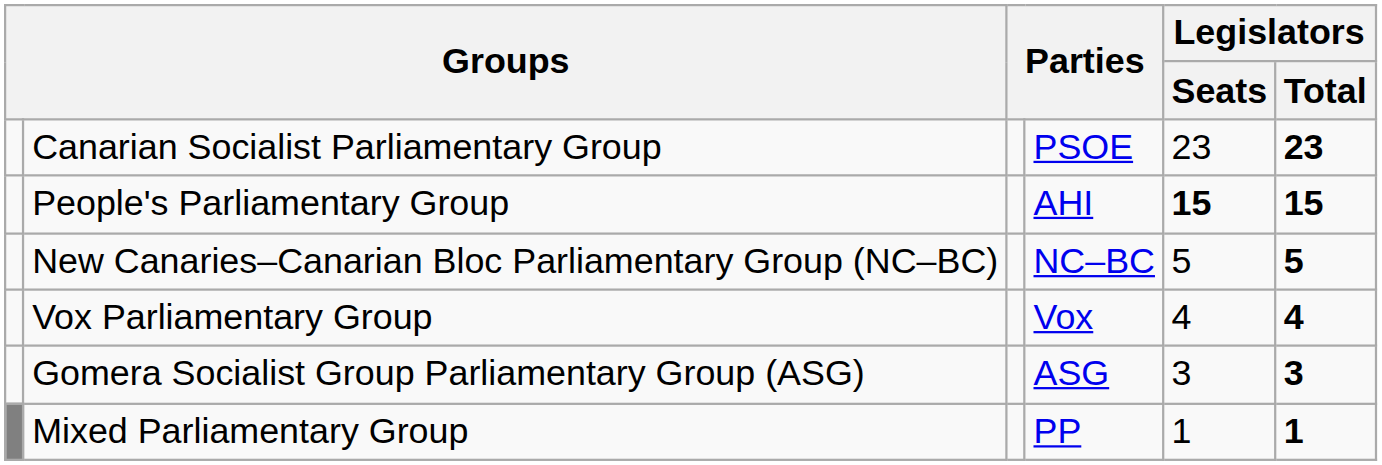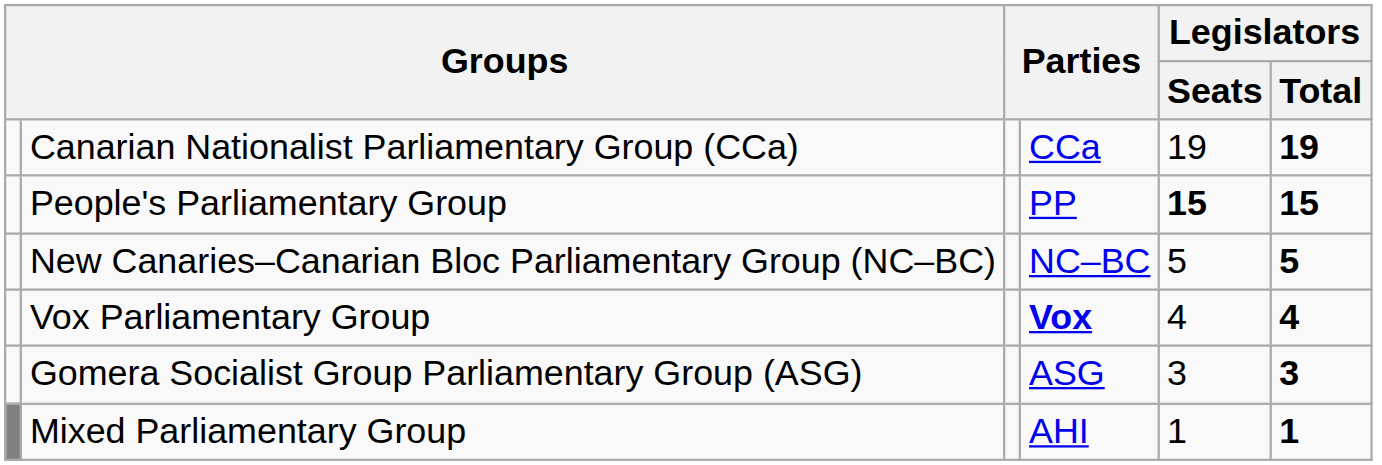- row: (347, 146)
+ row: (414, 146)
(1063, 203) AHI -> (1053, 203) PP
(1063, 317) normal -> (1061, 317) bold
(1057, 430) PP -> (1059, 430) AHI
